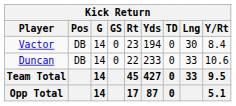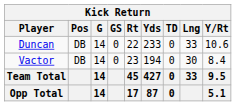rows swapped: (36, 61) <-> (36, 45)
